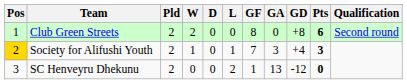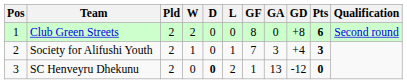(16, 50) gold background -> (16, 50) no background
(213, 69) normal -> (213, 69) bold
